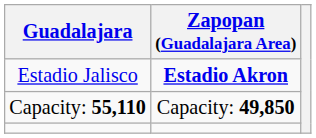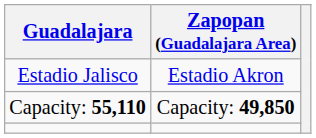(226, 75) bold -> (226, 75) normal
